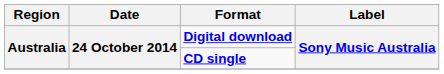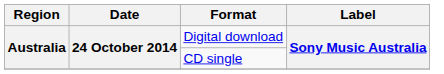(238, 36) bold -> (233, 36) normal
(215, 58) bold -> (213, 58) normal
